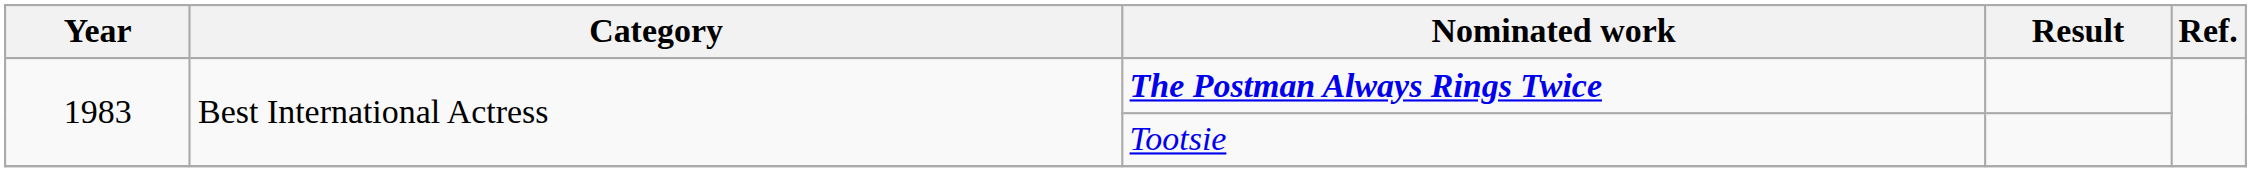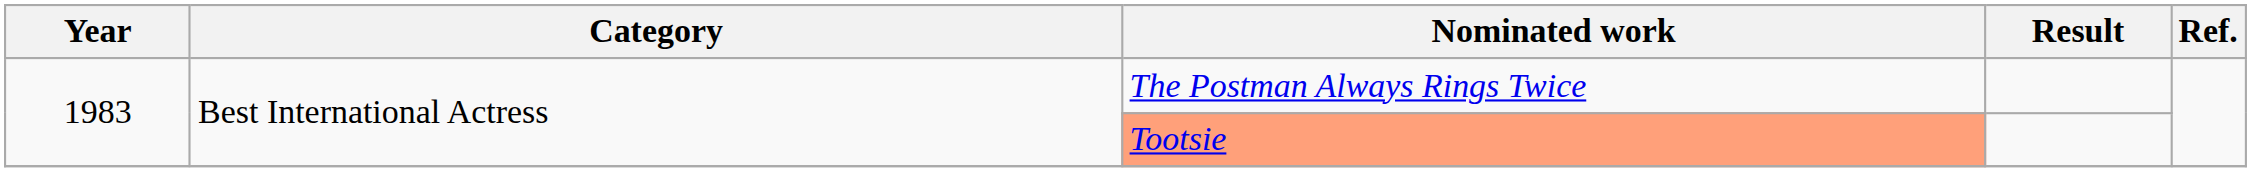(1366, 85) bold -> (1358, 85) normal
(1178, 138) no background -> (1178, 138) lightsalmon background
